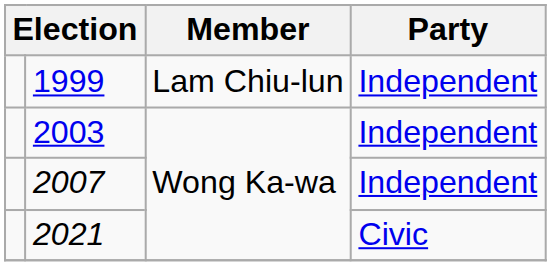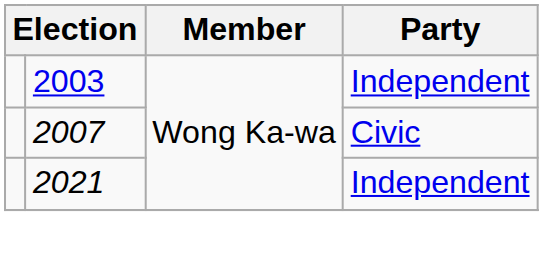- row: (69, 81)
(448, 183) Independent -> (386, 132) Civic
(393, 234) Civic -> (440, 183) Independent
